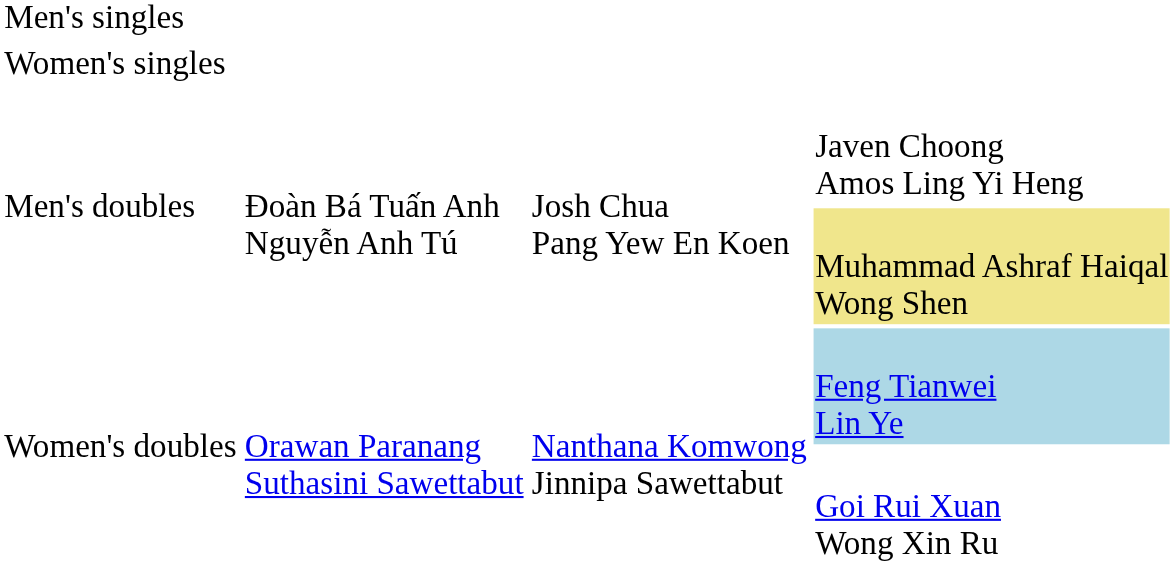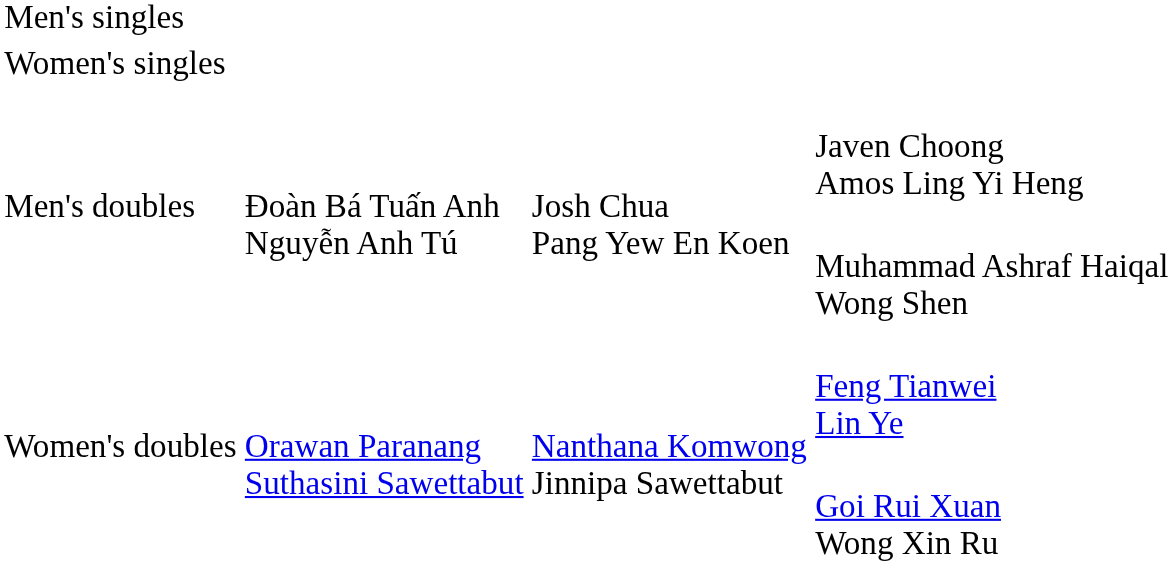(992, 284) khaki background -> (992, 284) no background
(906, 404) lightblue background -> (906, 404) no background
